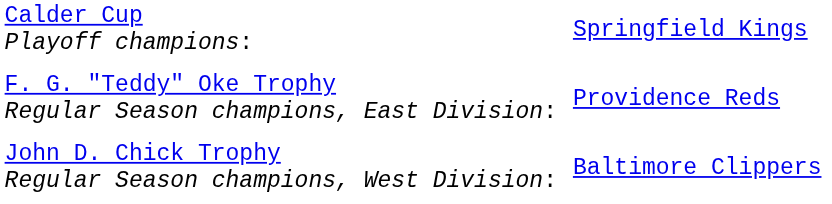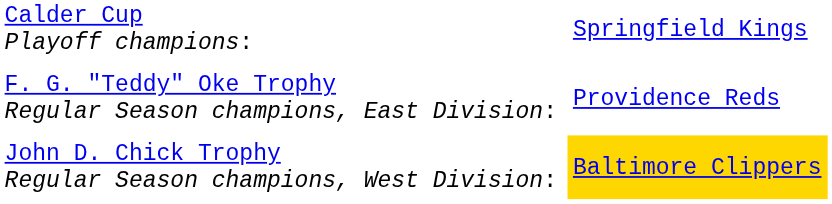(697, 167) no background -> (697, 167) gold background
